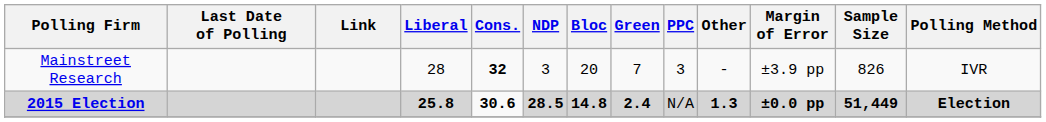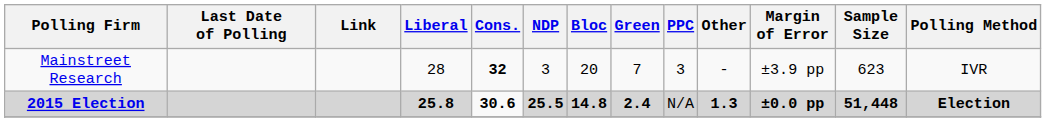(871, 69) 826 -> (871, 69) 623
(546, 104) 28.5 -> (546, 104) 25.5
(871, 104) 51,449 -> (871, 104) 51,448
